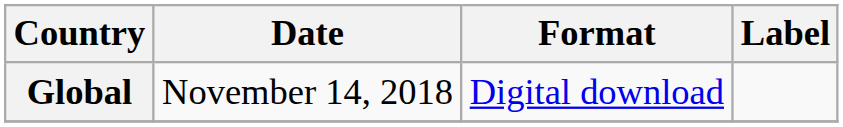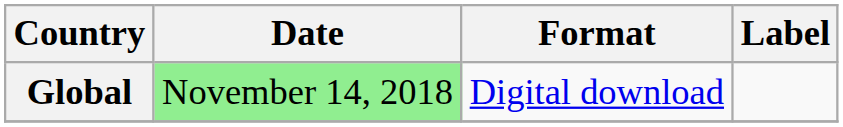(307, 91) no background -> (307, 91) lightgreen background
